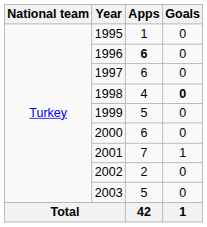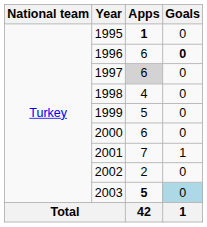(144, 34) normal -> (144, 34) bold
(144, 53) bold -> (144, 53) normal
(183, 53) normal -> (183, 53) bold
(144, 73) no background -> (144, 73) lightgrey background
(183, 93) bold -> (183, 93) normal
(144, 192) normal -> (144, 192) bold
(183, 192) no background -> (183, 192) lightblue background
